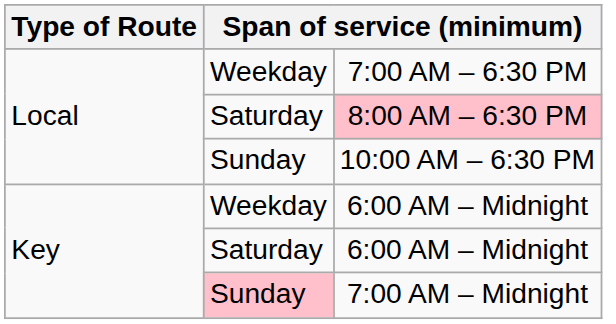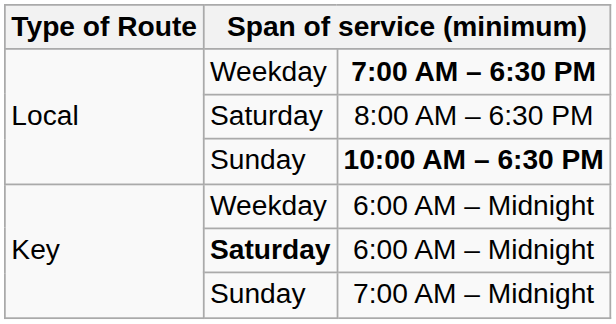(467, 71) normal -> (474, 71) bold
(467, 116) pink background -> (474, 116) no background
(467, 160) normal -> (474, 160) bold
(266, 250) normal -> (270, 250) bold
(258, 294) pink background -> (258, 294) no background
